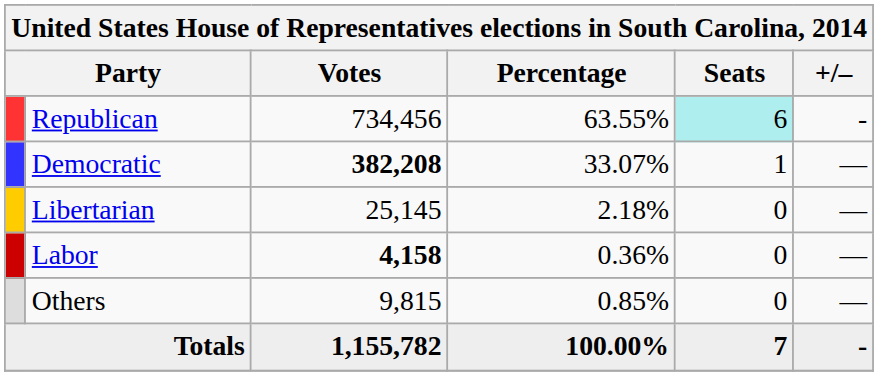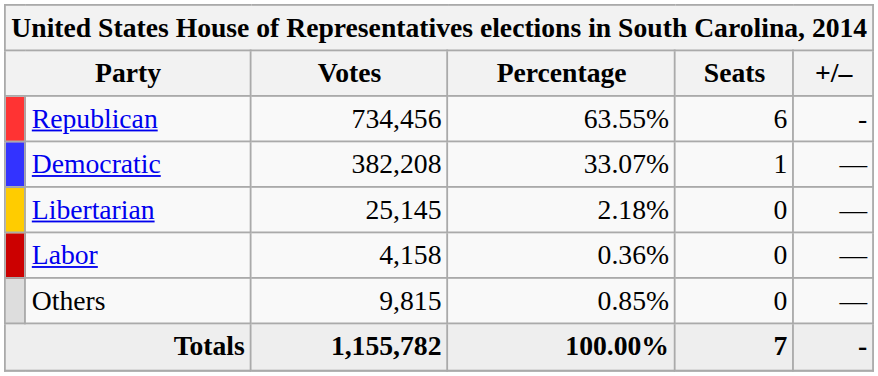(780, 118) paleturquoise background -> (780, 118) no background
(397, 164) bold -> (397, 164) normal
(410, 255) bold -> (410, 255) normal
